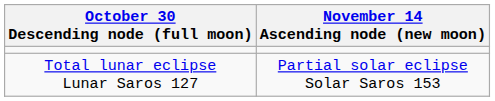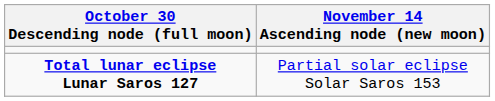(130, 75) normal -> (130, 75) bold
